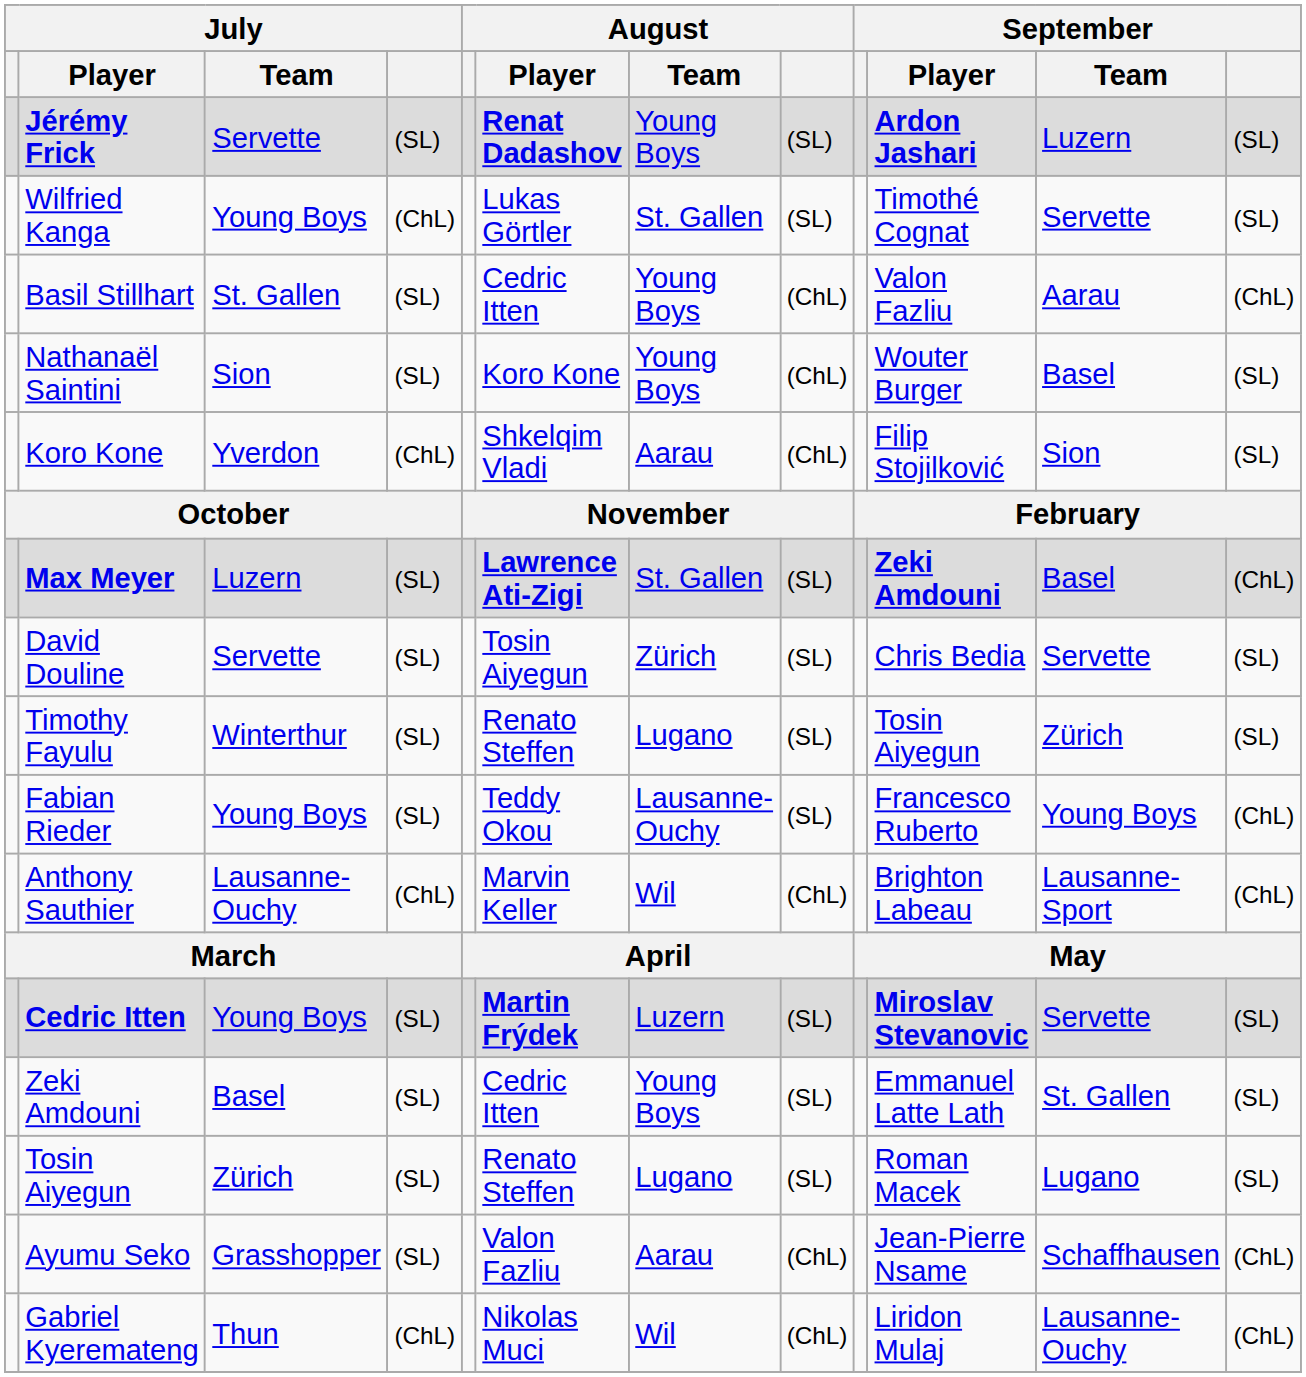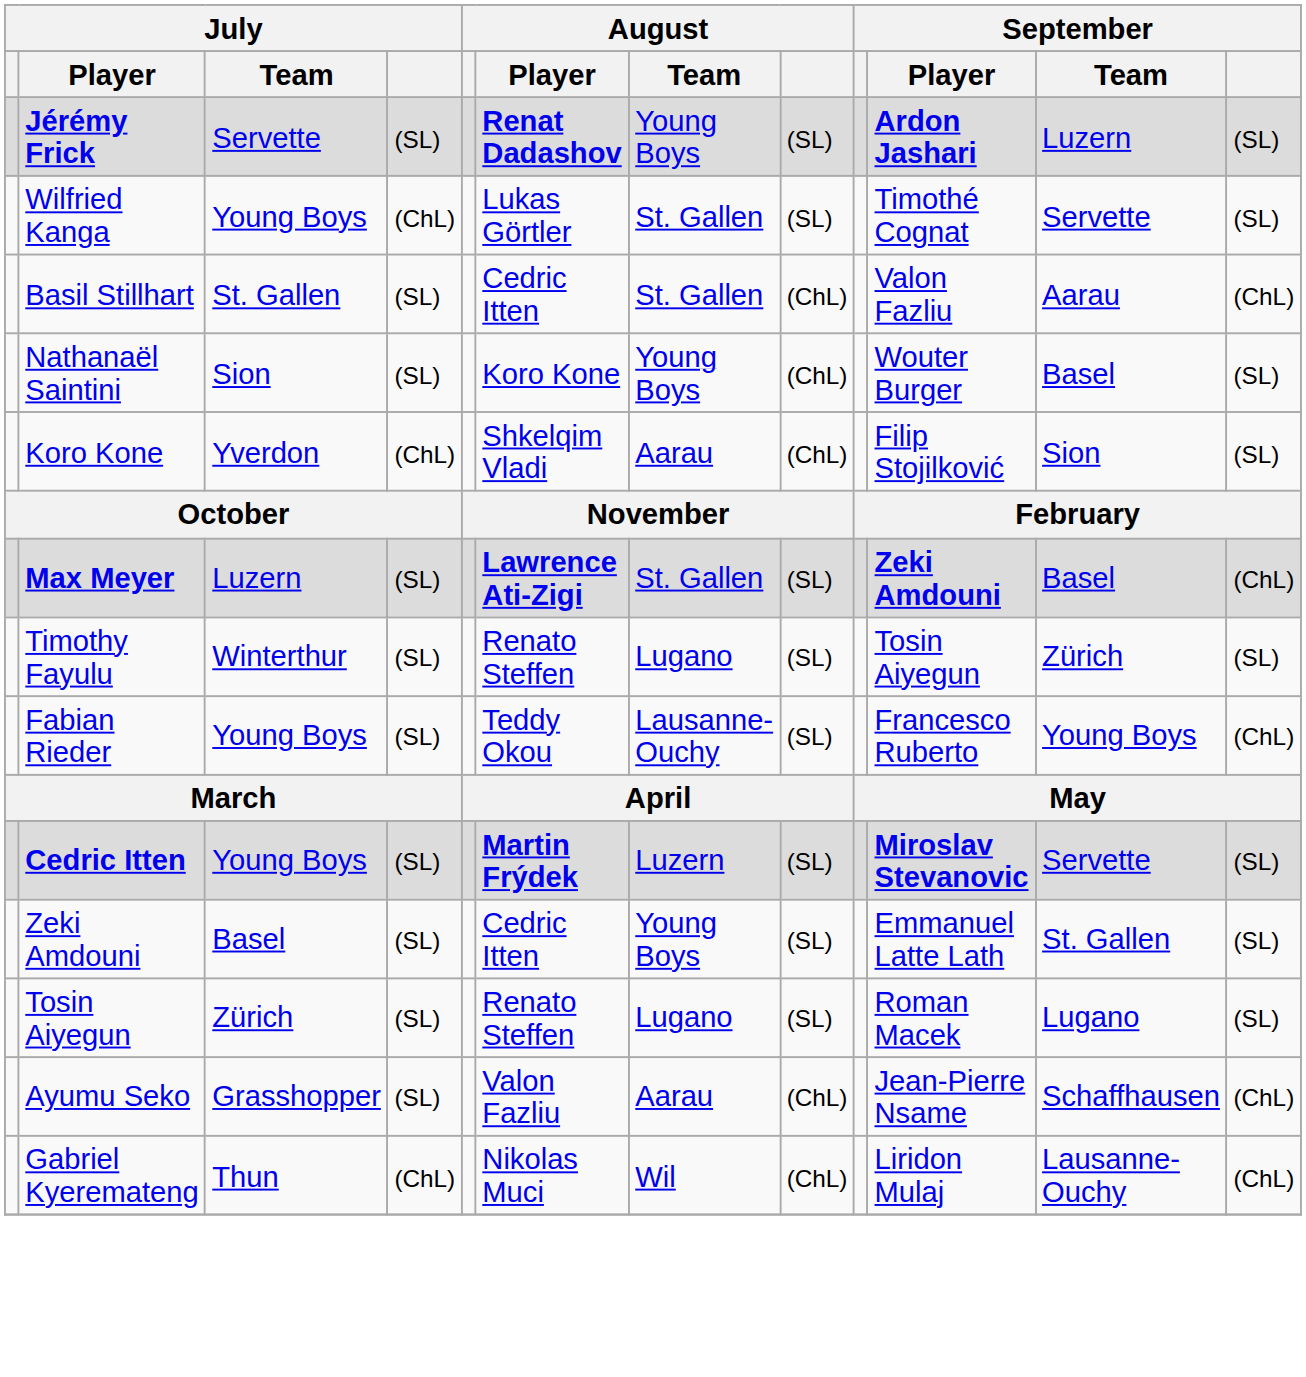(676, 295) Young Boys -> (699, 295) St. Gallen
- row: (75, 656)
- row: (80, 893)
